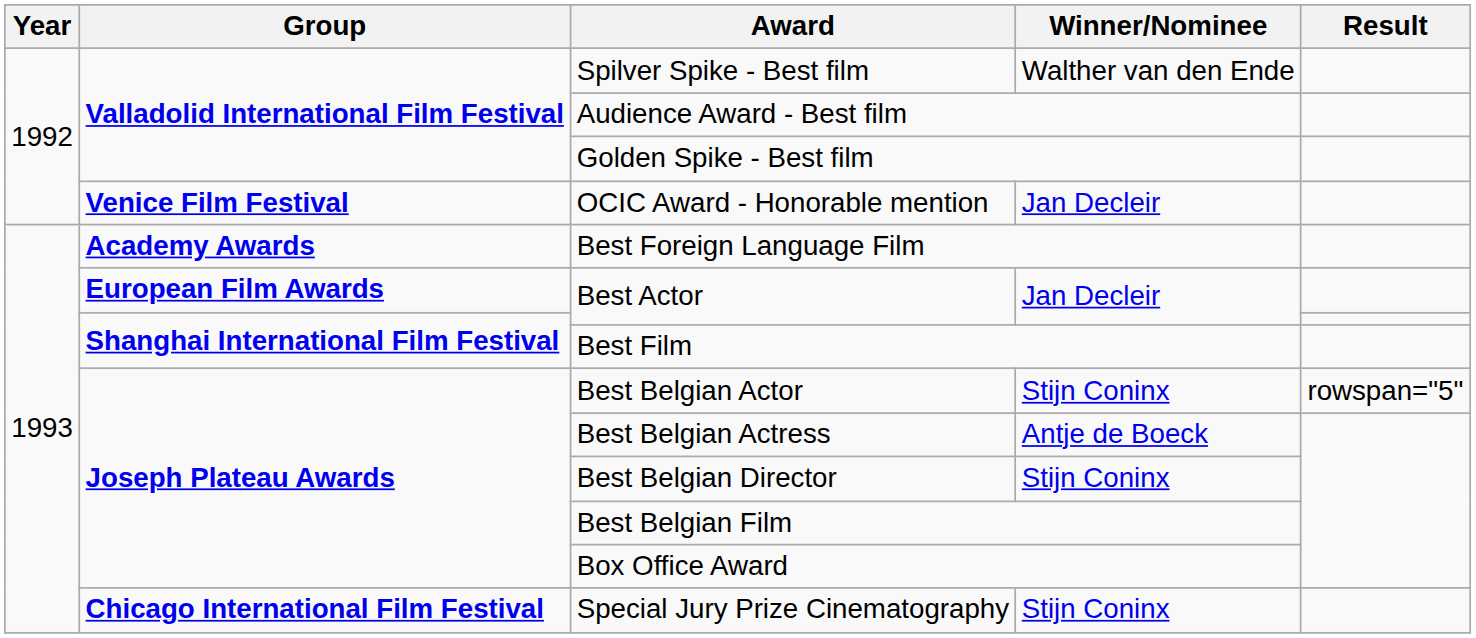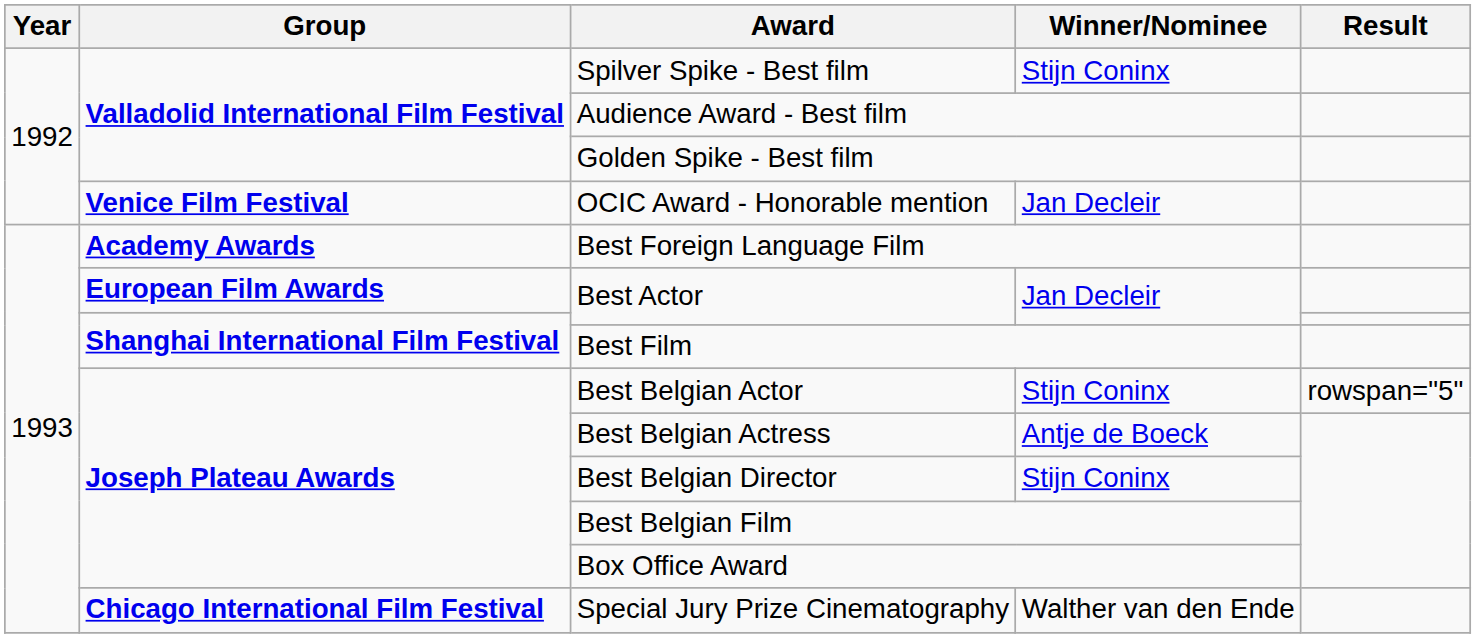(1158, 70) Walther van den Ende -> (1096, 70) Stijn Coninx
(1096, 609) Stijn Coninx -> (1158, 609) Walther van den Ende
